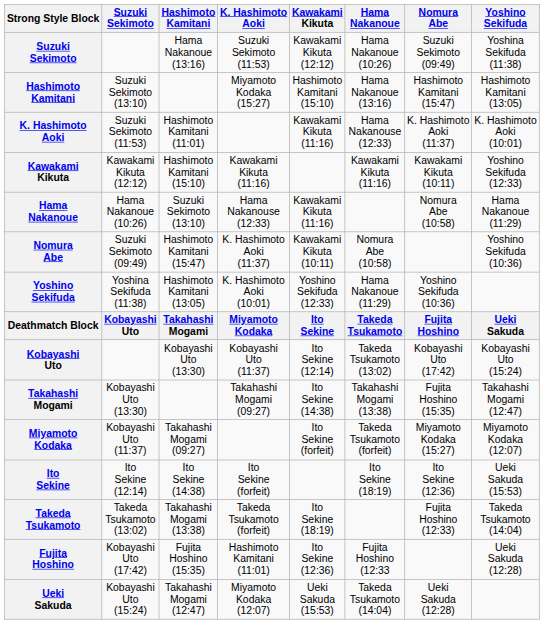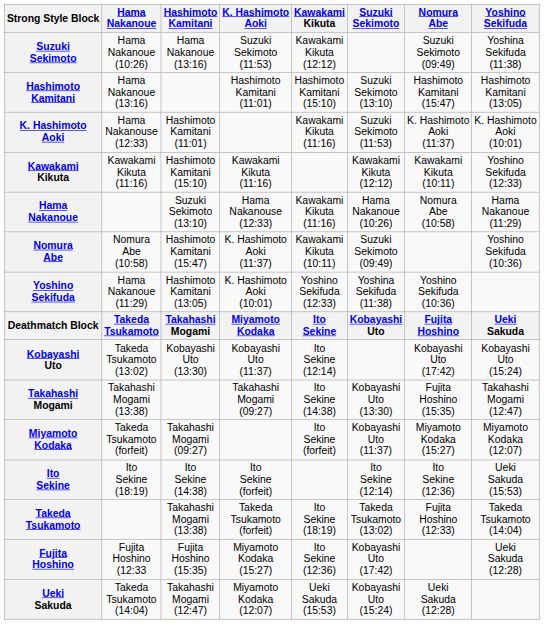columns swapped: (130, 18) <-> (375, 18)
(254, 92) Miyamoto Kodaka (15:27) -> (256, 92) Hashimoto Kamitani (11:01)
(254, 559) Hashimoto Kamitani (11:01) -> (256, 559) Miyamoto Kodaka (15:27)
